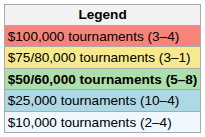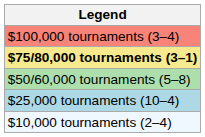(99, 58) normal -> (103, 58) bold
(103, 79) bold -> (99, 79) normal
